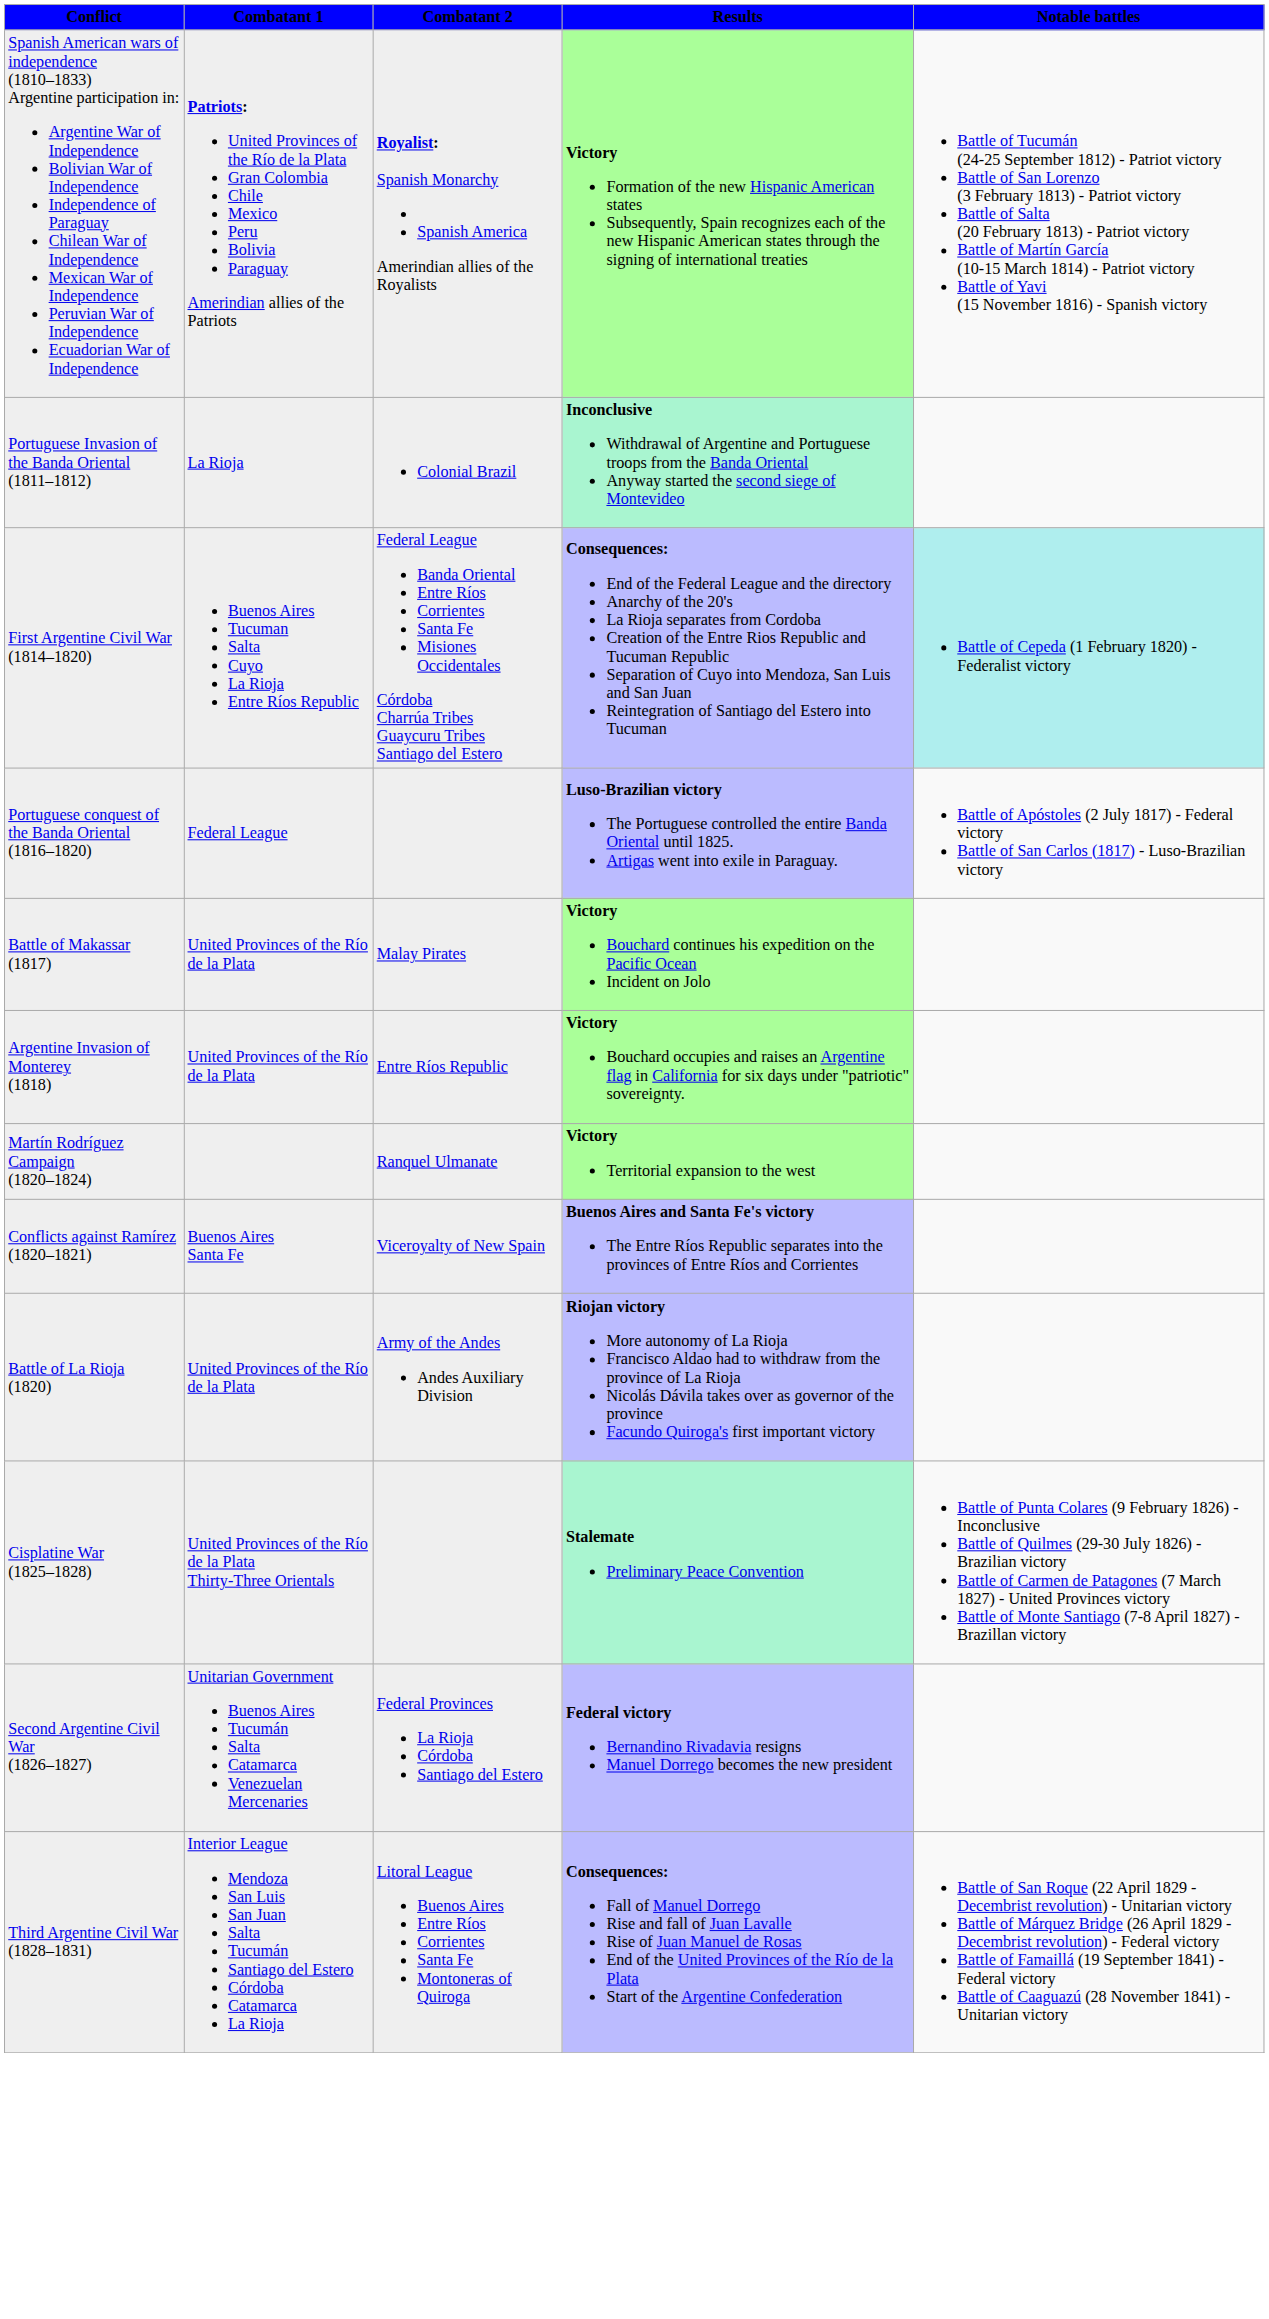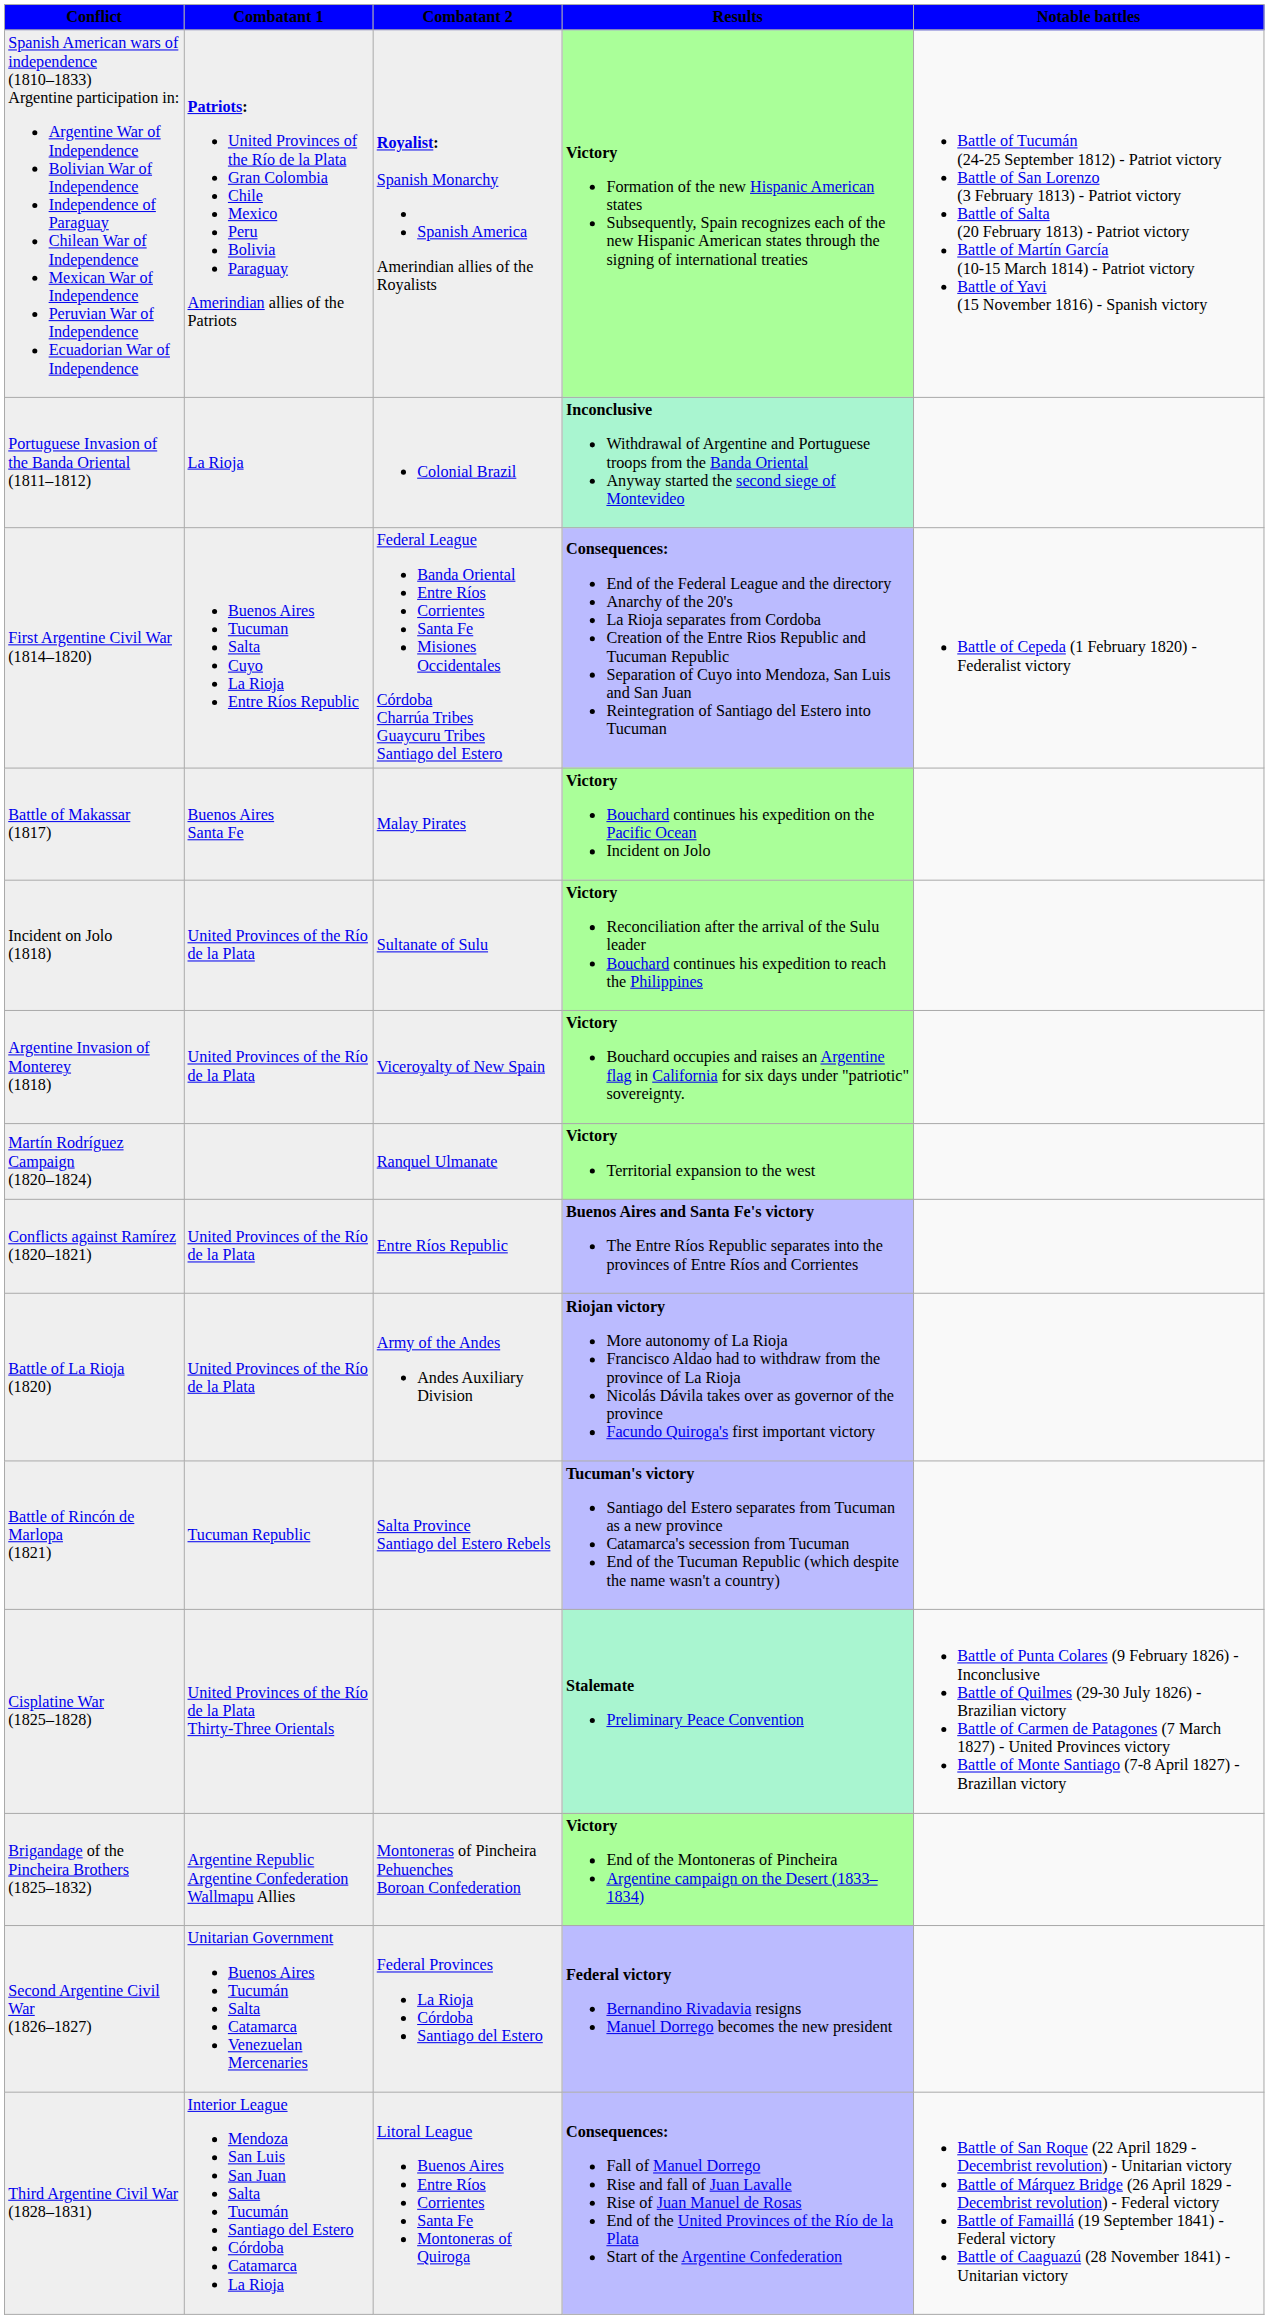(1089, 657) paleturquoise background -> (1089, 657) no background
- row: (84, 832)
(278, 954) United Provinces of the Río de la Plata -> (231, 823) Buenos Aires Santa Fe
+ row: (60, 945)
(442, 1066) Entre Ríos Republic -> (461, 1066) Viceroyalty of New Spain
(231, 1246) Buenos Aires Santa Fe -> (278, 1246) United Provinces of the Río de la Plata
(461, 1246) Viceroyalty of New Spain -> (442, 1246) Entre Ríos Republic
+ row: (71, 1535)
+ row: (69, 1869)
